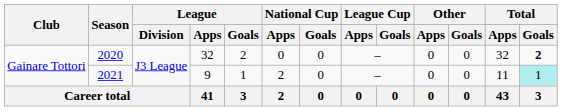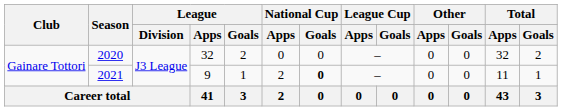(538, 55) bold -> (538, 55) normal
(321, 75) normal -> (321, 75) bold
(538, 75) paleturquoise background -> (538, 75) no background
